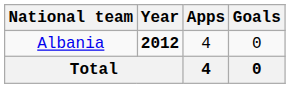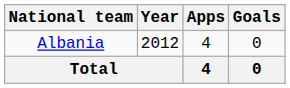(160, 44) bold -> (160, 44) normal
